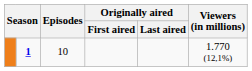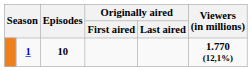(63, 52) normal -> (63, 52) bold
(218, 52) normal -> (218, 52) bold
